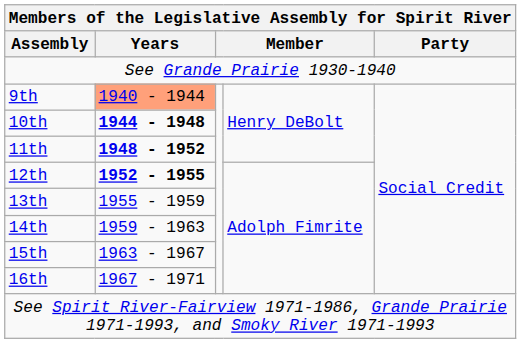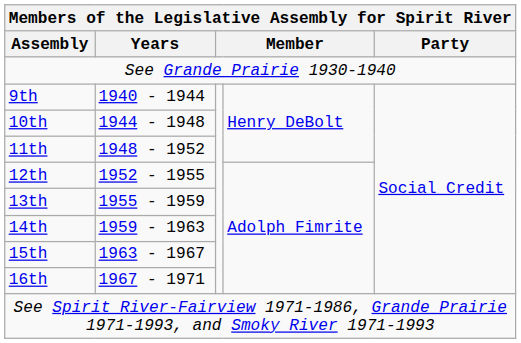(152, 97) lightsalmon background -> (152, 97) no background
(152, 123) bold -> (152, 123) normal
(152, 149) bold -> (152, 149) normal
(152, 176) bold -> (152, 176) normal
